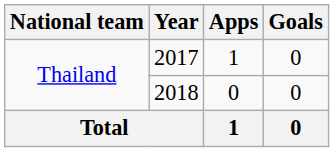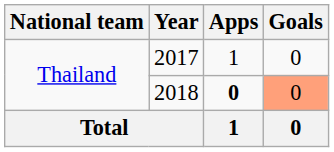(234, 92) normal -> (234, 92) bold
(296, 92) no background -> (296, 92) lightsalmon background
